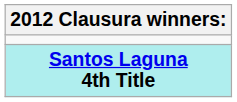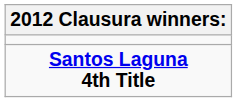(118, 70) paleturquoise background -> (118, 70) no background
